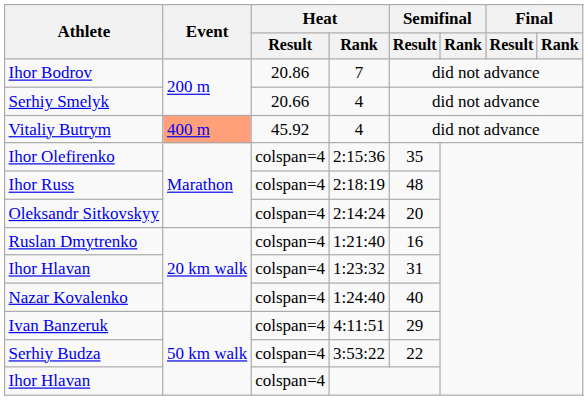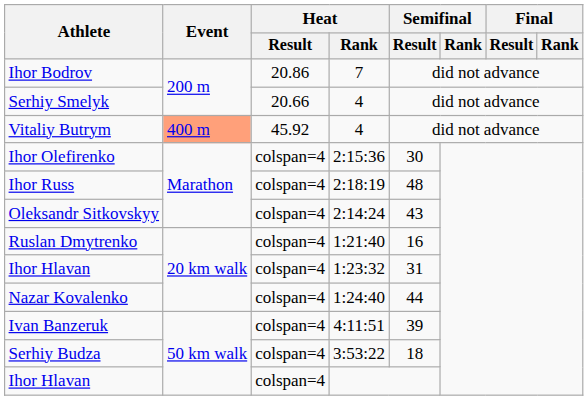(415, 157) 35 -> (415, 157) 30
(415, 213) 20 -> (415, 213) 43
(415, 297) 40 -> (415, 297) 44
(415, 325) 29 -> (415, 325) 39
(415, 353) 22 -> (415, 353) 18
